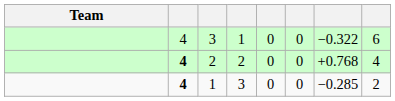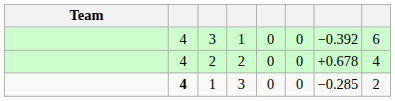(338, 38) −0.322 -> (338, 38) −0.392
(183, 61) bold -> (183, 61) normal
(338, 61) +0.768 -> (338, 61) +0.678
